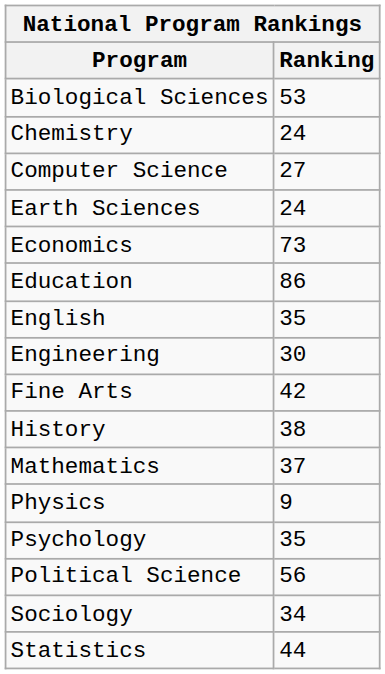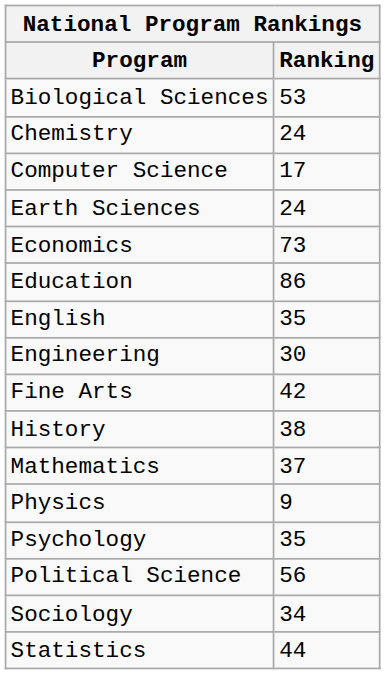(293, 171) 27 -> (293, 171) 17
